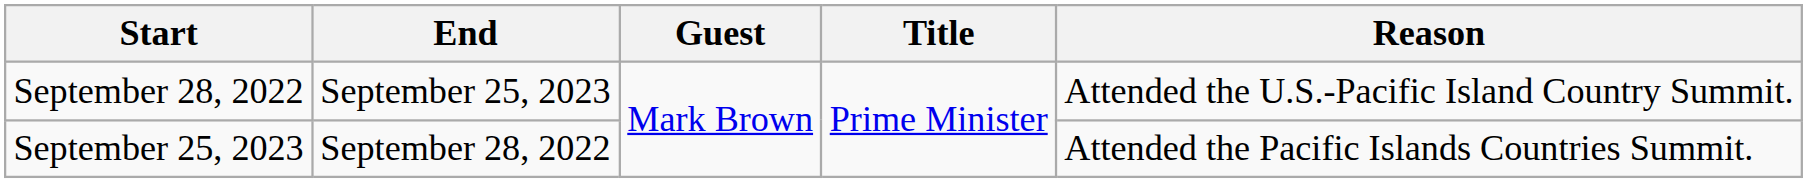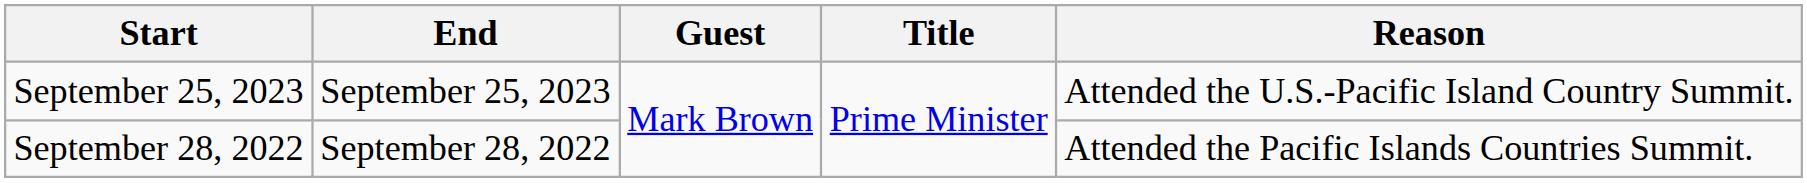(159, 90) September 28, 2022 -> (159, 90) September 25, 2023
(159, 147) September 25, 2023 -> (159, 147) September 28, 2022
